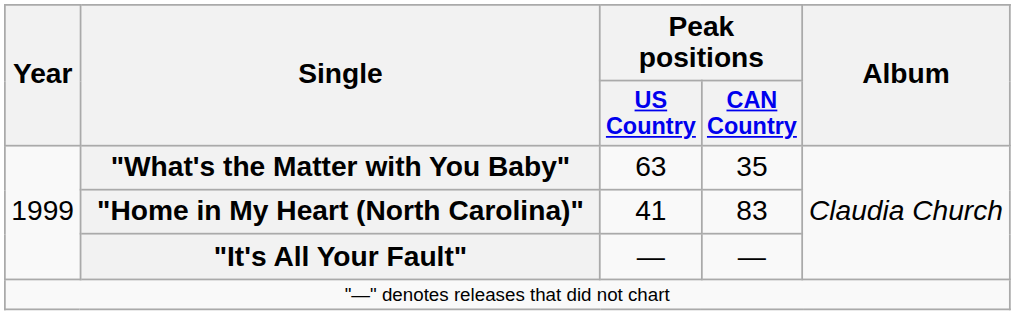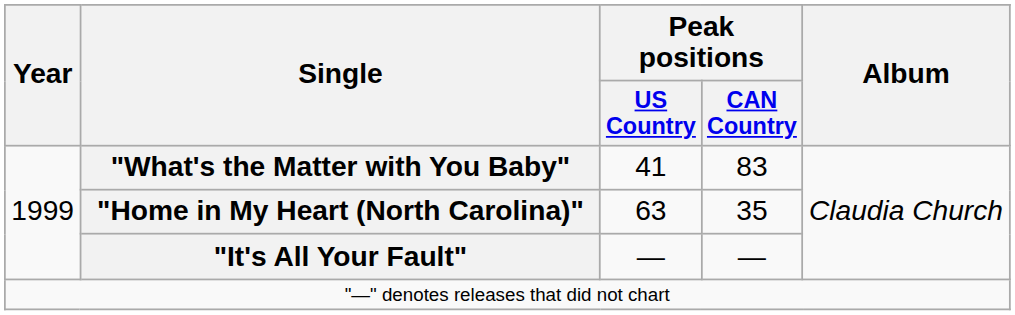(651, 167) 63 -> (651, 167) 41
(752, 167) 35 -> (752, 167) 83
(651, 211) 41 -> (651, 211) 63
(752, 211) 83 -> (752, 211) 35
